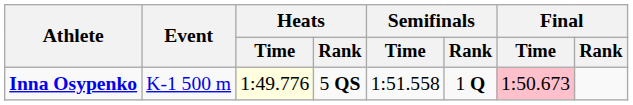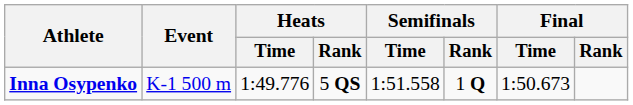(275, 83) lightyellow background -> (275, 83) no background
(536, 83) pink background -> (536, 83) no background
